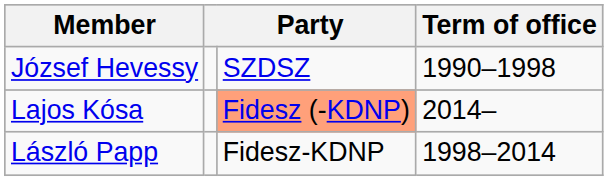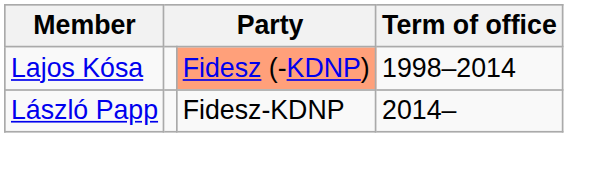- row: (105, 68)
(459, 110) 2014– -> (449, 68) 1998–2014
(489, 152) 1998–2014 -> (419, 110) 2014–
